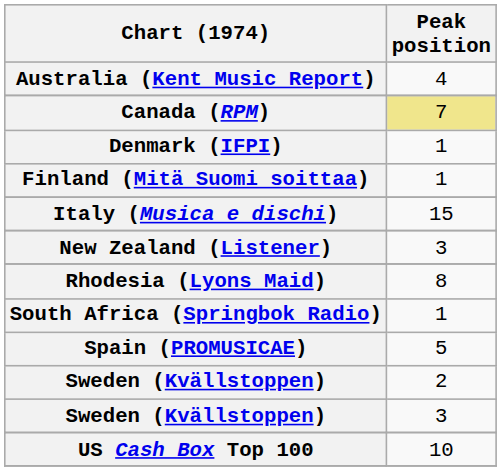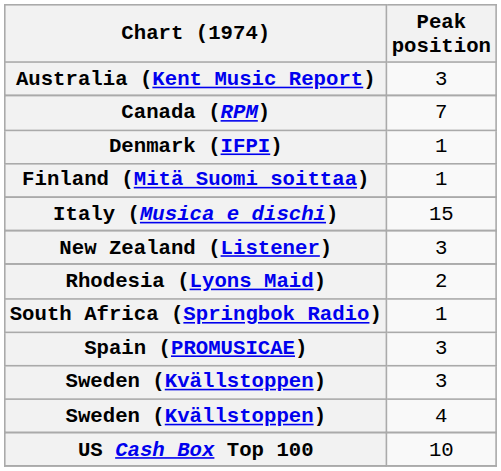(441, 79) 4 -> (441, 79) 3
(441, 113) khaki background -> (441, 113) no background
(441, 281) 8 -> (441, 281) 2
(441, 349) 5 -> (441, 349) 3
(441, 382) 2 -> (441, 382) 3
(441, 416) 3 -> (441, 416) 4
